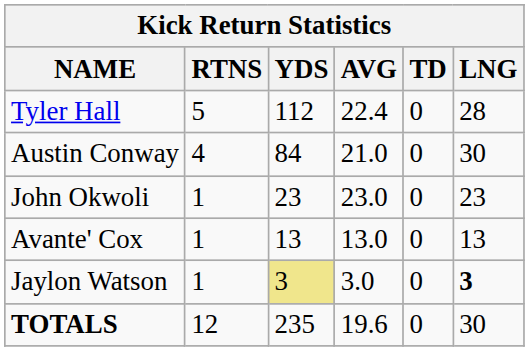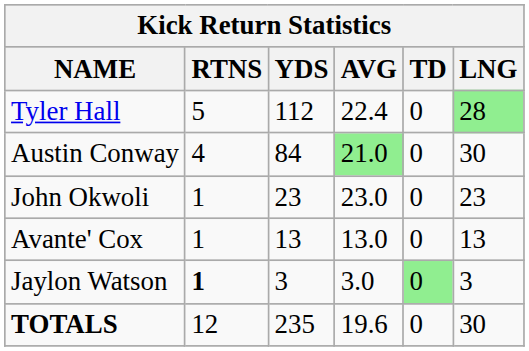(473, 111) no background -> (473, 111) lightgreen background
(364, 153) no background -> (364, 153) lightgreen background
(198, 281) normal -> (198, 281) bold
(281, 281) khaki background -> (281, 281) no background
(416, 281) no background -> (416, 281) lightgreen background
(466, 281) bold -> (466, 281) normal
